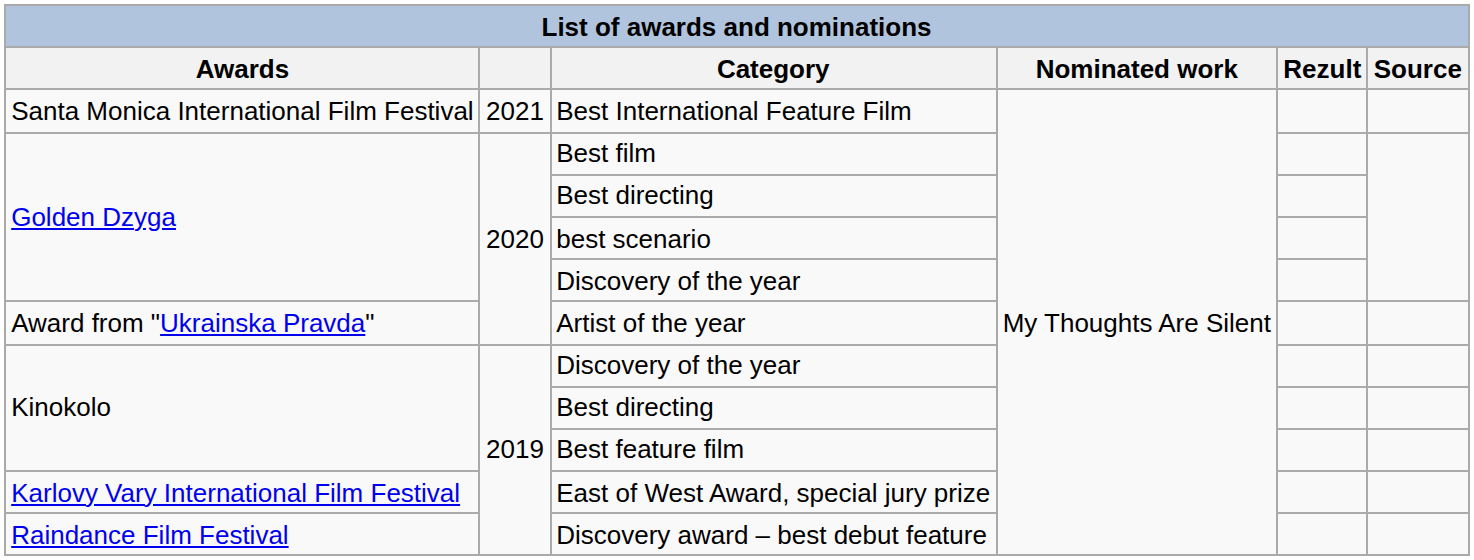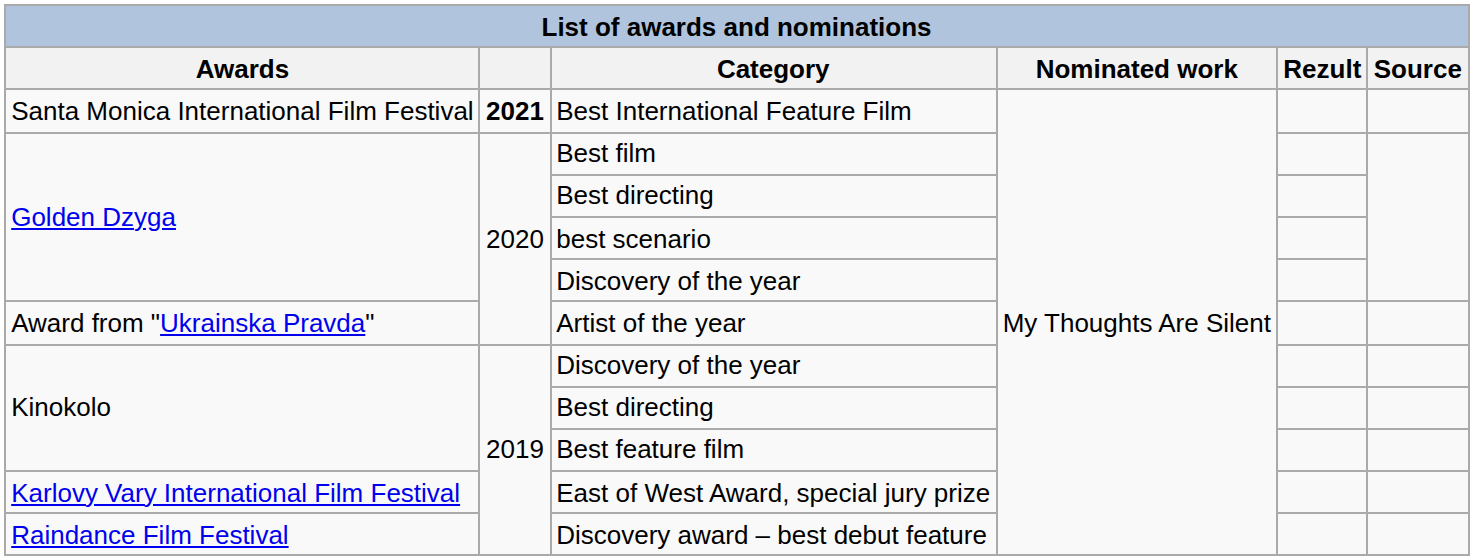(515, 111) normal -> (515, 111) bold
